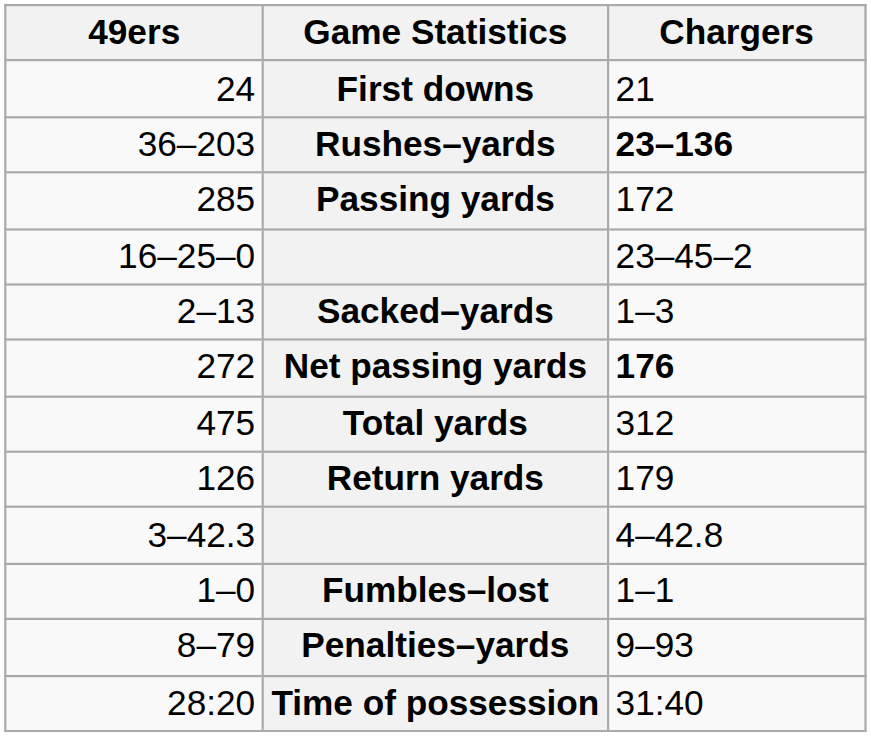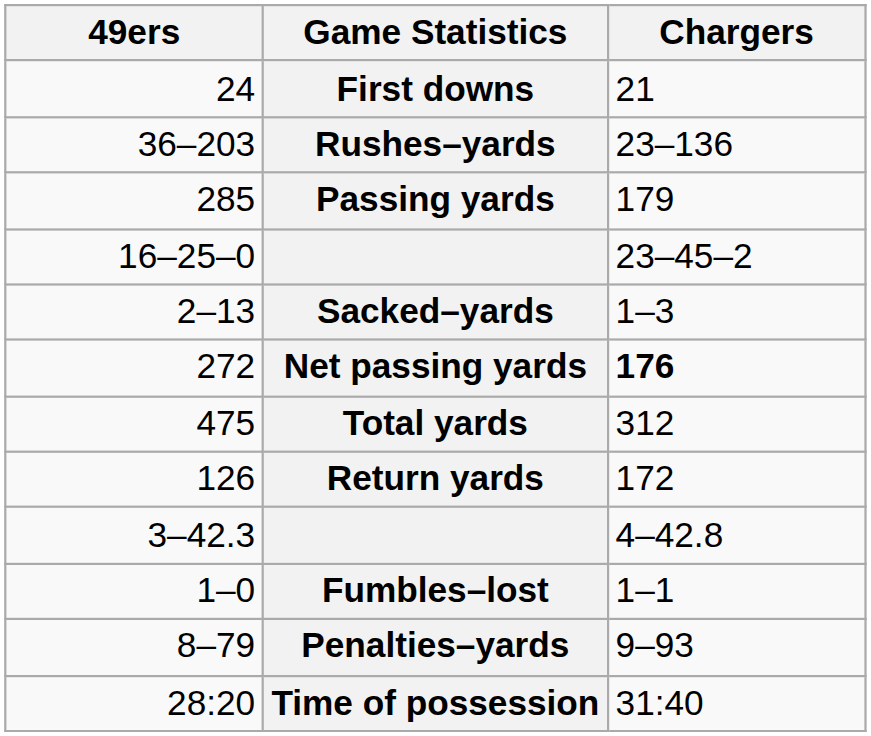(674, 144) bold -> (674, 144) normal
(645, 199) 172 -> (645, 199) 179
(645, 479) 179 -> (645, 479) 172
